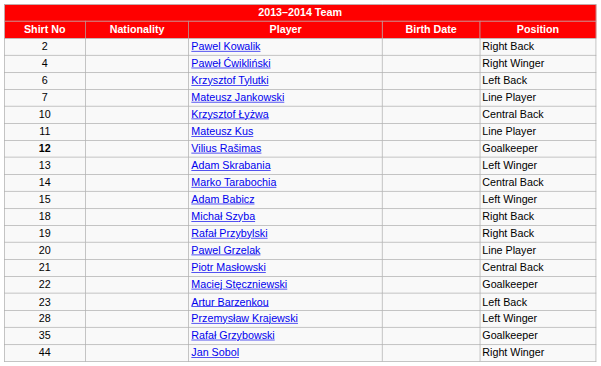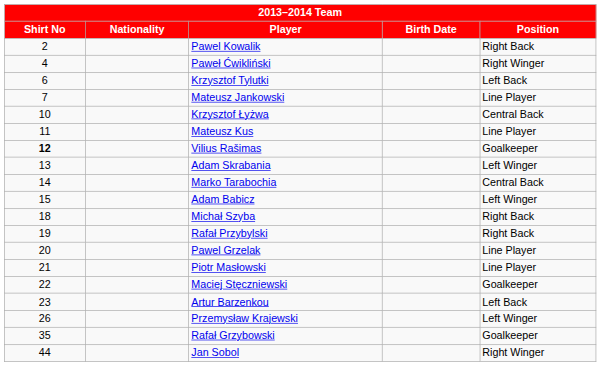(513, 268) Central Back -> (509, 268) Line Player
(45, 319) 28 -> (45, 319) 26
